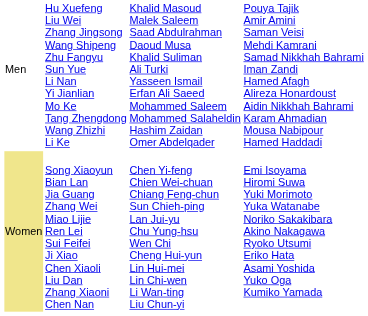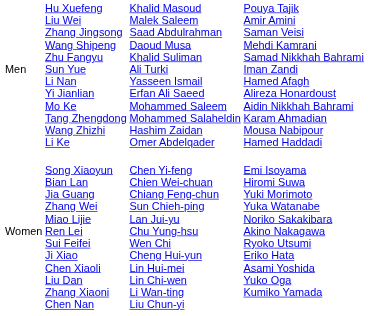(24, 231) khaki background -> (24, 231) no background
